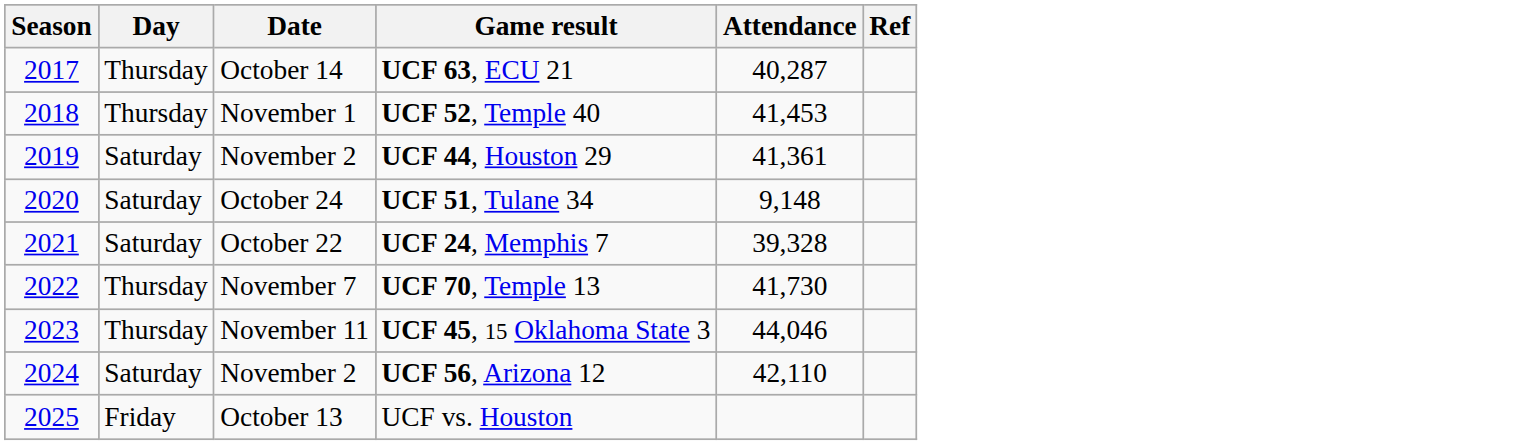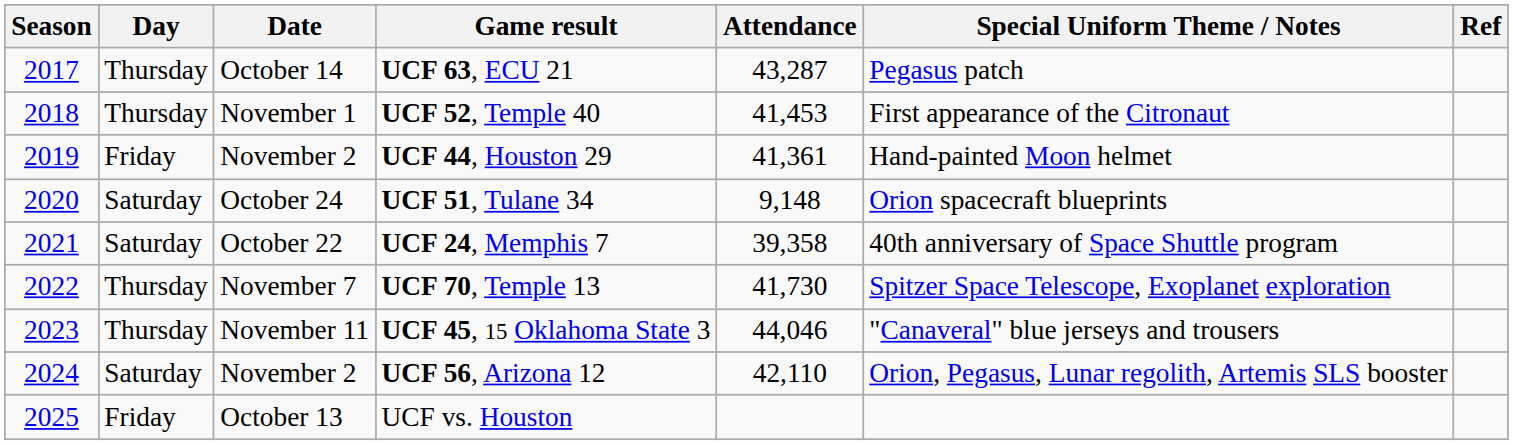+ column: (1159, 26)
(790, 69) 40,287 -> (790, 69) 43,287
(153, 156) Saturday -> (140, 156) Friday
(790, 243) 39,328 -> (790, 243) 39,358
